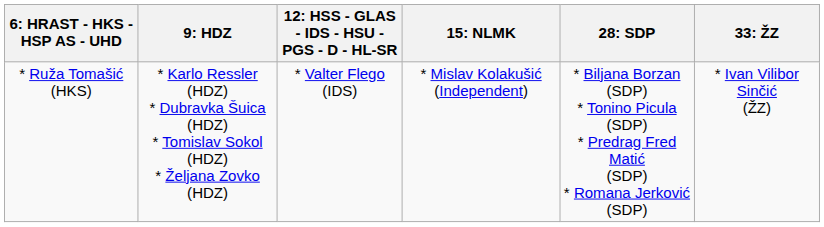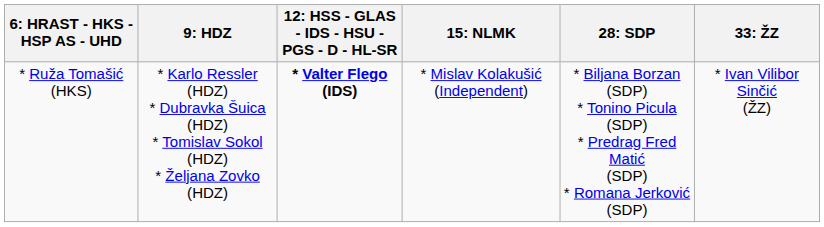(340, 82) normal -> (340, 82) bold
